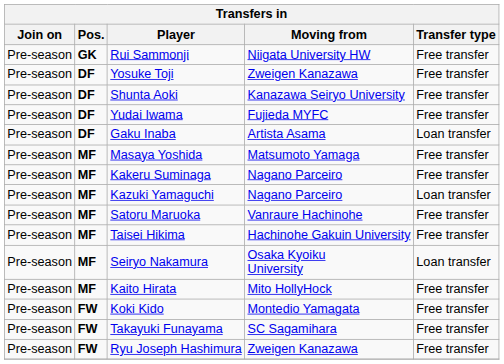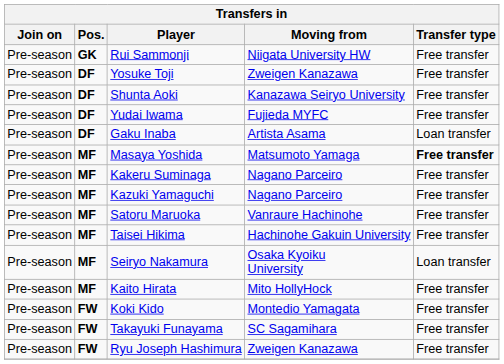(453, 154) normal -> (455, 154) bold
(454, 194) Loan transfer -> (453, 194) Free transfer
